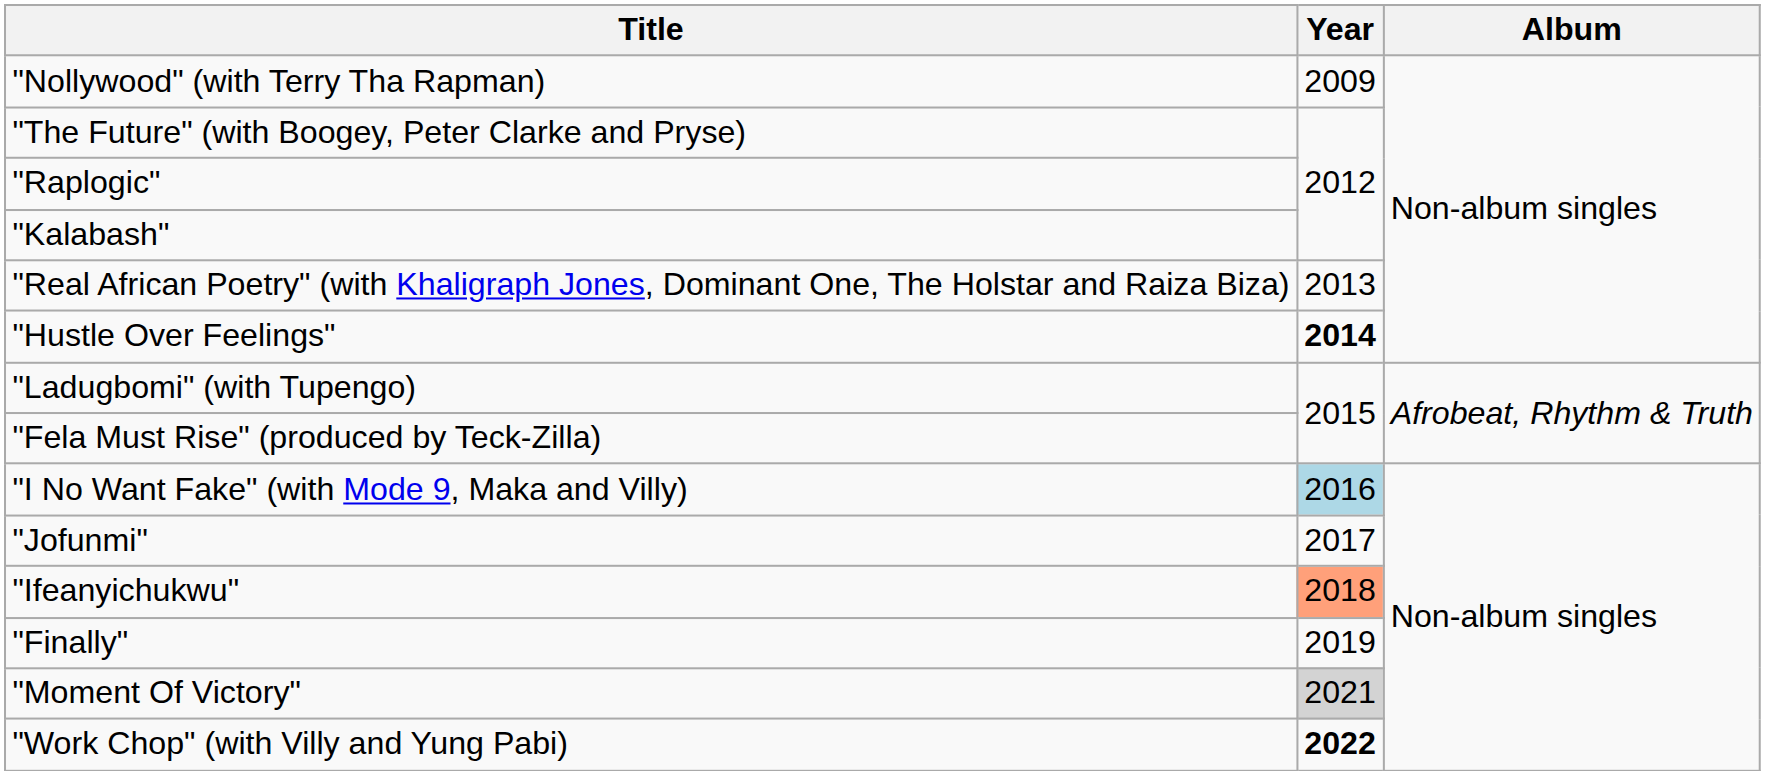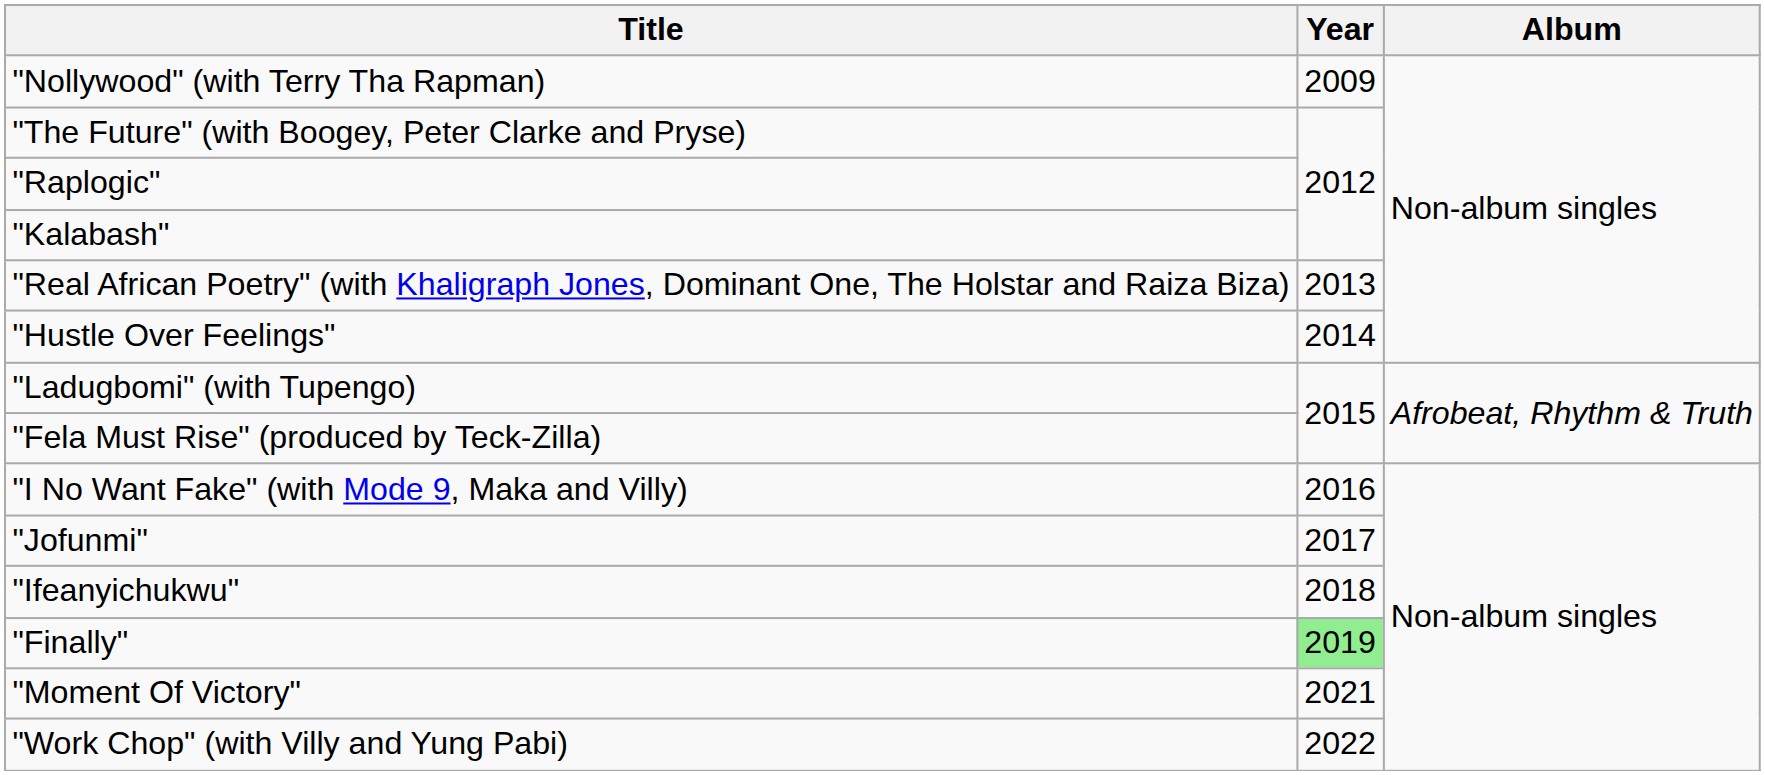(1340, 336) bold -> (1340, 336) normal
(1340, 489) lightblue background -> (1340, 489) no background
(1340, 591) lightsalmon background -> (1340, 591) no background
(1340, 642) no background -> (1340, 642) lightgreen background
(1340, 693) lightgrey background -> (1340, 693) no background
(1340, 744) bold -> (1340, 744) normal
